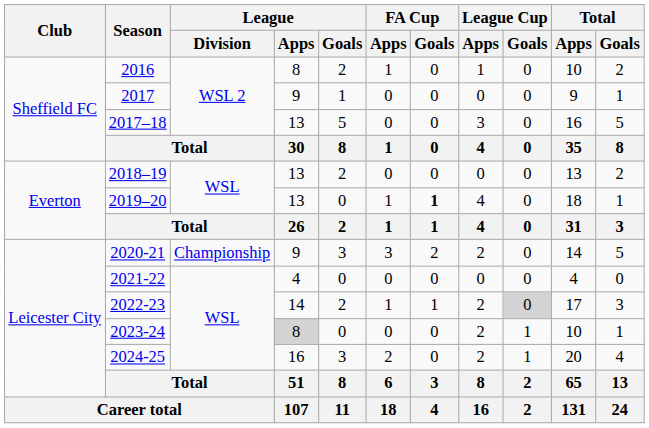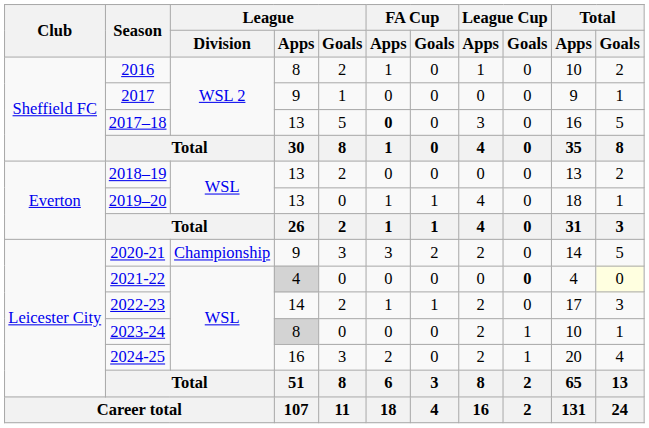(388, 122) normal -> (388, 122) bold
(434, 200) bold -> (434, 200) normal
(296, 278) no background -> (296, 278) lightgrey background
(527, 278) normal -> (527, 278) bold
(620, 278) no background -> (620, 278) lightyellow background
(527, 305) lightgrey background -> (527, 305) no background
